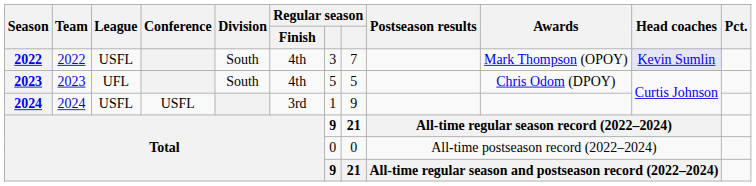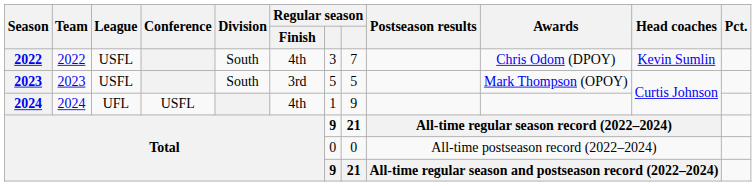(556, 59) Mark Thompson (OPOY) -> (556, 59) Chris Odom (DPOY)
(676, 59) lavender background -> (676, 59) no background
(116, 81) UFL -> (116, 81) USFL
(297, 81) 4th -> (297, 81) 3rd
(556, 81) Chris Odom (DPOY) -> (556, 81) Mark Thompson (OPOY)
(116, 103) USFL -> (116, 103) UFL
(297, 103) 3rd -> (297, 103) 4th
